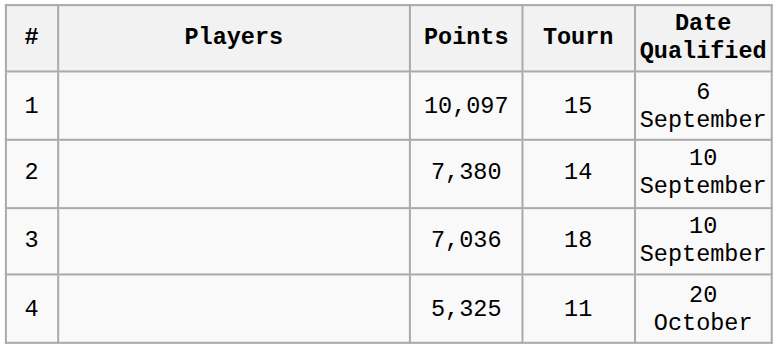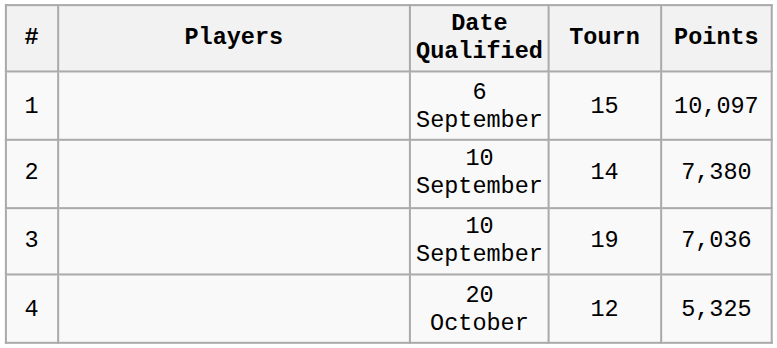columns swapped: (466, 38) <-> (703, 38)
(578, 241) 18 -> (605, 241) 19
(578, 309) 11 -> (605, 309) 12
